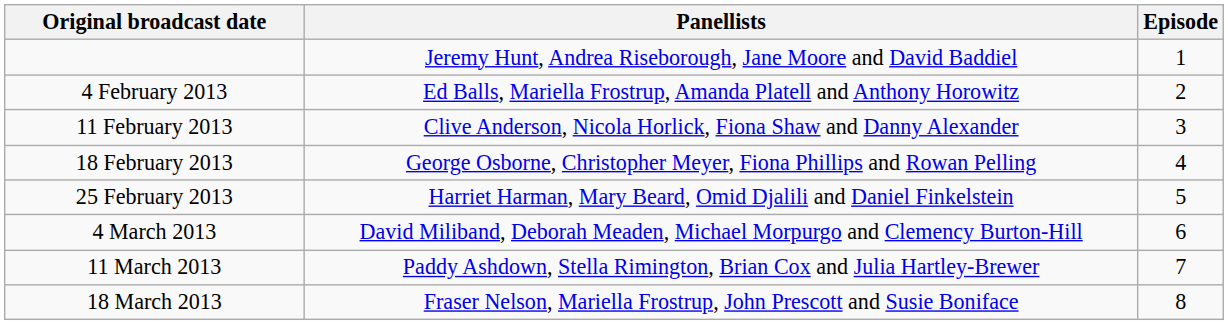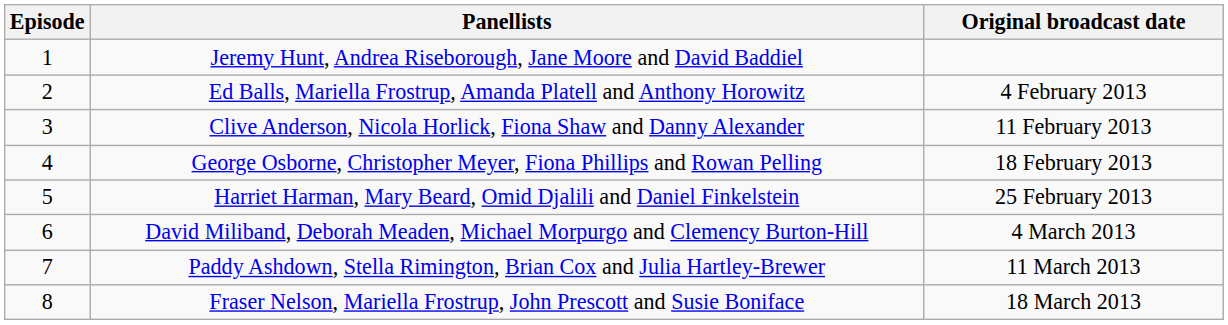columns swapped: (1181, 22) <-> (154, 22)
